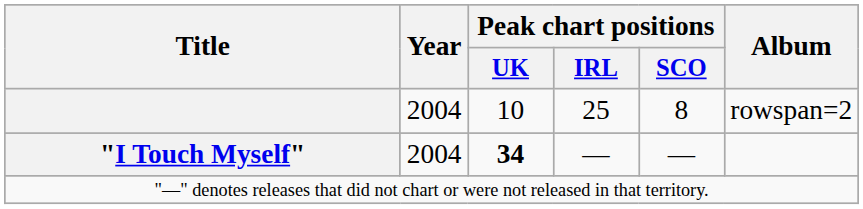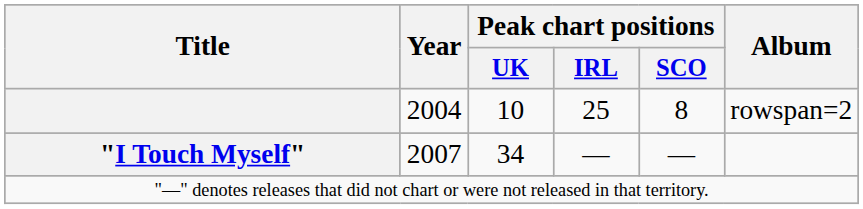(434, 153) 2004 -> (434, 153) 2007
(511, 153) bold -> (511, 153) normal
